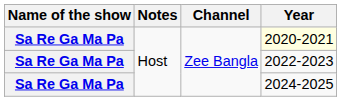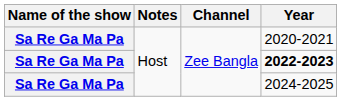(299, 38) lightyellow background -> (299, 38) no background
(299, 61) normal -> (299, 61) bold
